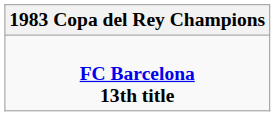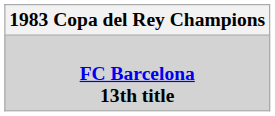(137, 83) no background -> (137, 83) lightgrey background
